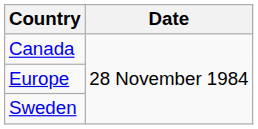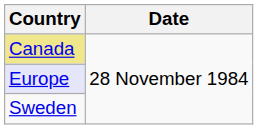(42, 49) no background -> (42, 49) khaki background
(39, 78) no background -> (39, 78) lavender background
